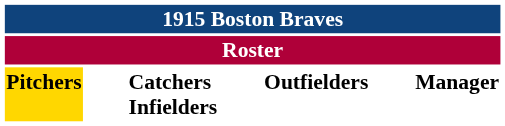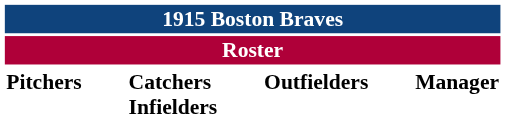(44, 81) gold background -> (44, 81) no background
